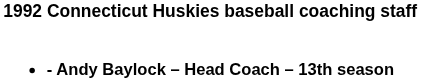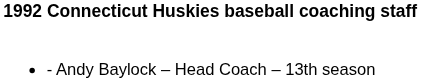(210, 70) bold -> (210, 70) normal
